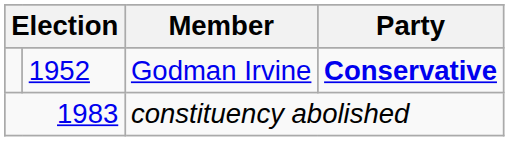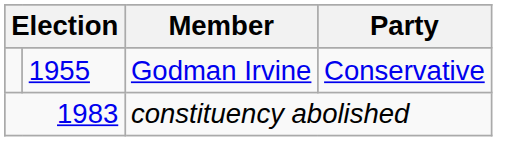(59, 69) 1952 -> (59, 69) 1955
(411, 69) bold -> (404, 69) normal
